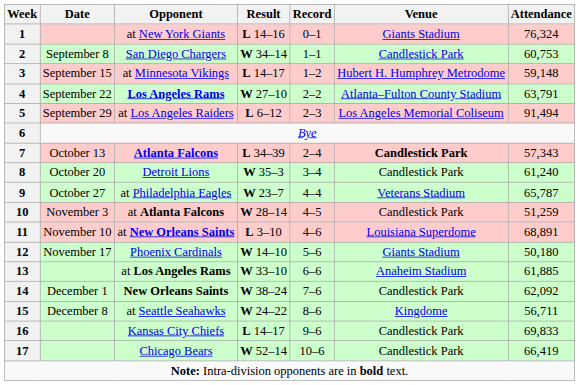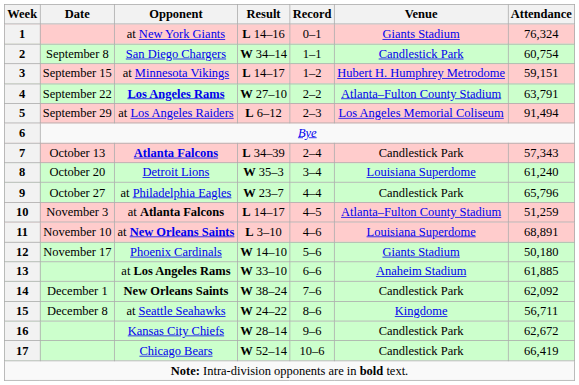(541, 53) 60,753 -> (541, 53) 60,754
(541, 73) 59,148 -> (541, 73) 59,151
(421, 152) bold -> (421, 152) normal
(421, 172) Candlestick Park -> (421, 172) Louisiana Superdome
(421, 192) Veterans Stadium -> (421, 192) Candlestick Park
(541, 192) 65,787 -> (541, 192) 65,796
(264, 212) W 28–14 -> (264, 212) L 14–17
(421, 212) Candlestick Park -> (421, 212) Atlanta–Fulton County Stadium
(264, 331) L 14–17 -> (264, 331) W 28–14
(541, 331) 69,833 -> (541, 331) 62,672
